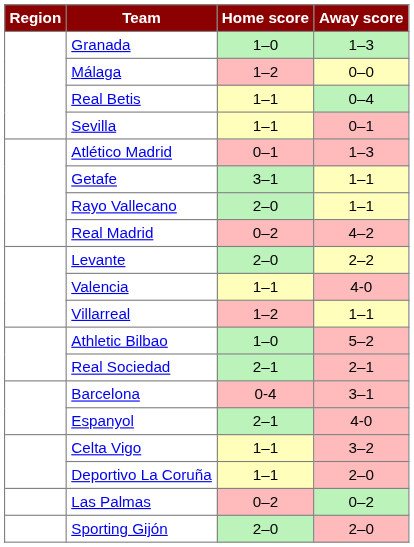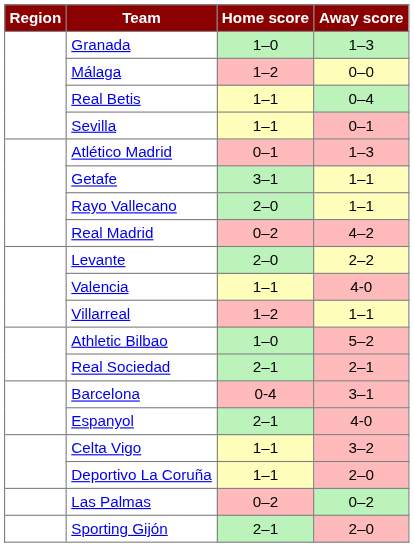(265, 529) 2–0 -> (265, 529) 2–1
